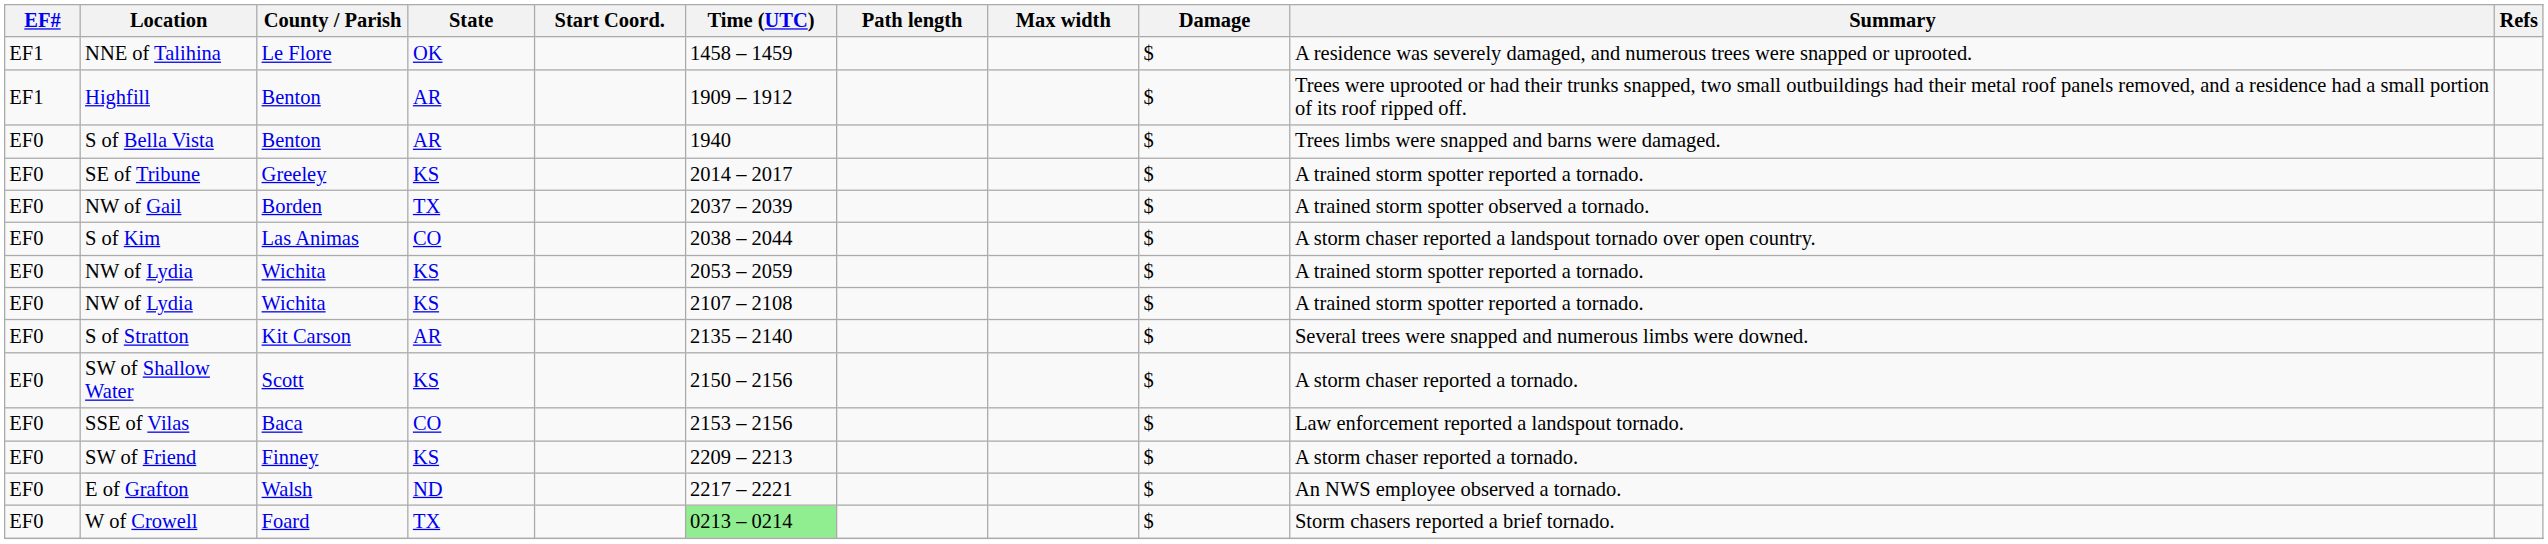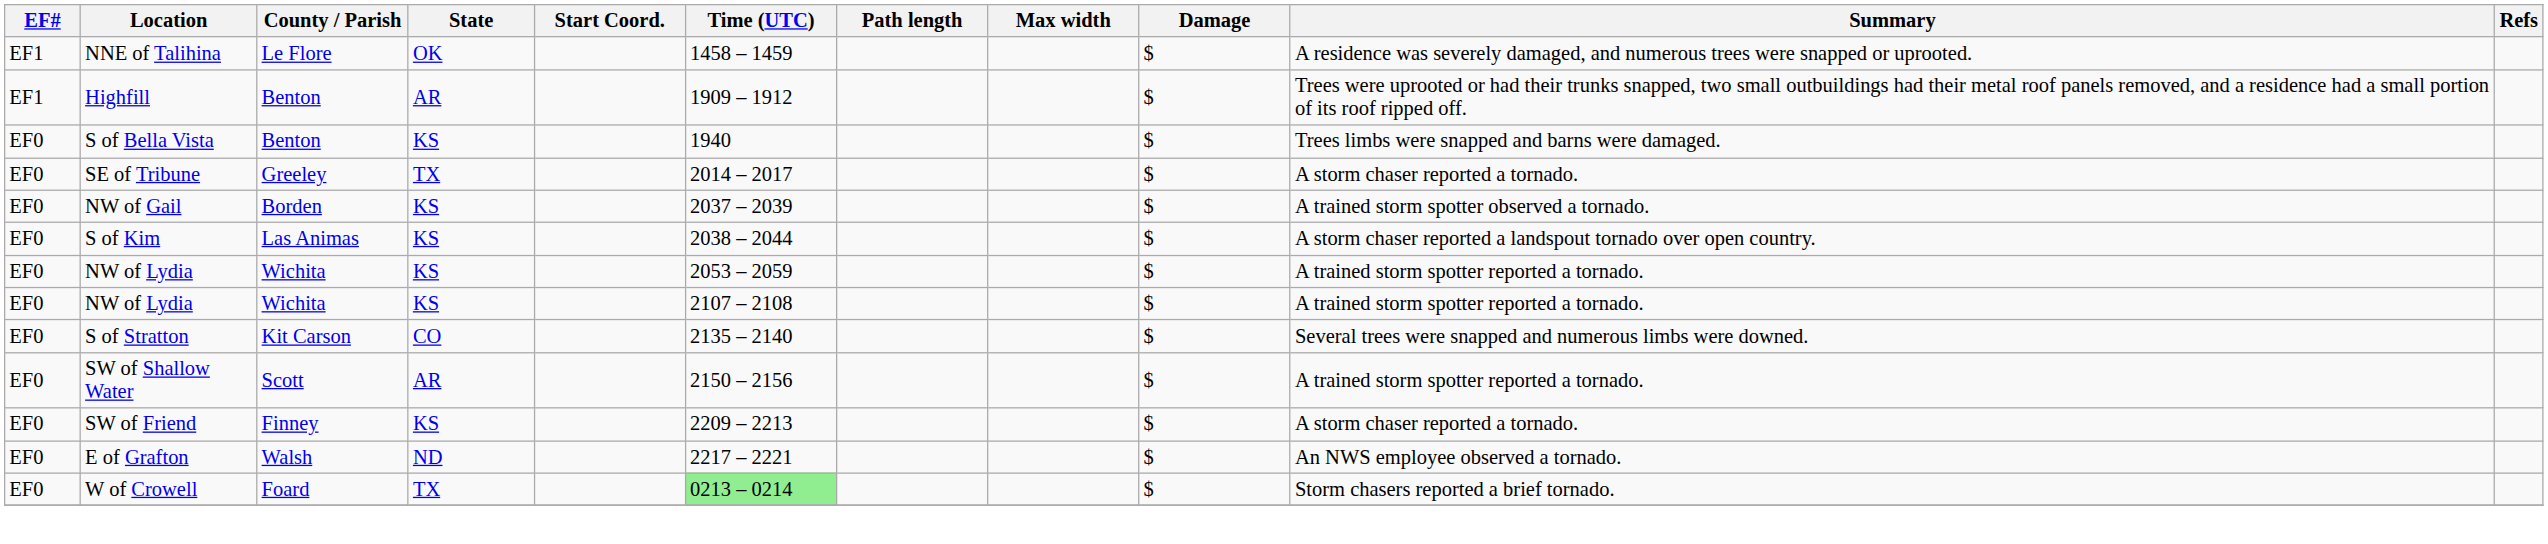(427, 141) AR -> (426, 141) KS
(426, 173) KS -> (427, 173) TX
(1469, 173) A trained storm spotter reported a tornado. -> (1437, 173) A storm chaser reported a tornado.
(427, 206) TX -> (426, 206) KS
(427, 238) CO -> (426, 238) KS
(427, 336) AR -> (427, 336) CO
(426, 380) KS -> (427, 380) AR
(1437, 380) A storm chaser reported a tornado. -> (1469, 380) A trained storm spotter reported a tornado.
- row: (137, 424)
